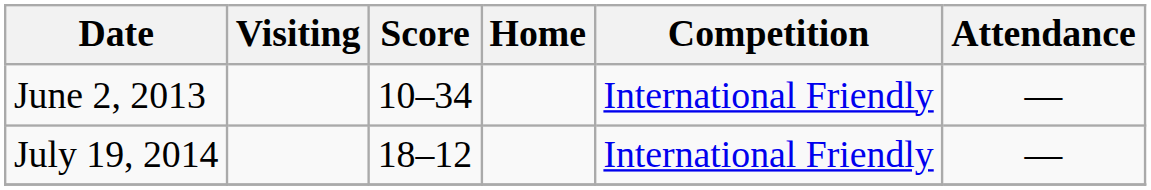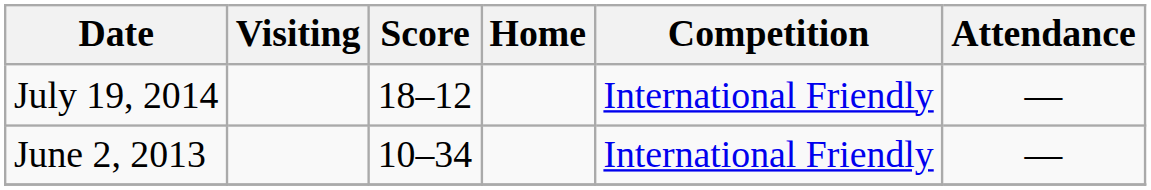rows swapped: (110, 94) <-> (116, 154)
